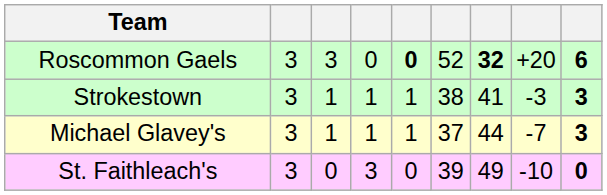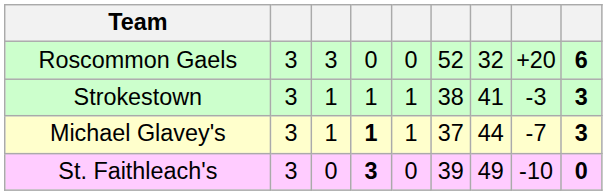(411, 60) bold -> (411, 60) normal
(491, 60) bold -> (491, 60) normal
(371, 134) normal -> (371, 134) bold
(371, 171) normal -> (371, 171) bold
